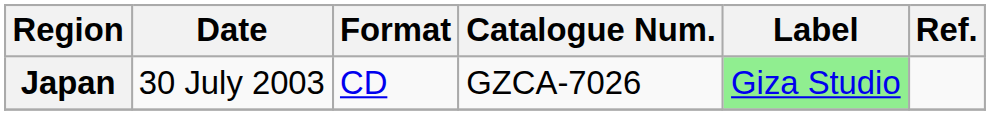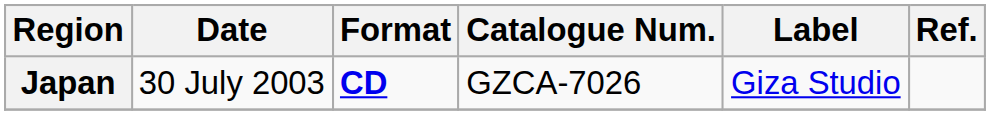(364, 82) normal -> (364, 82) bold
(816, 82) lightgreen background -> (816, 82) no background
